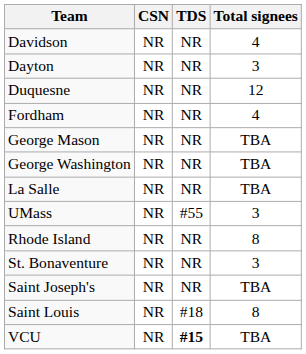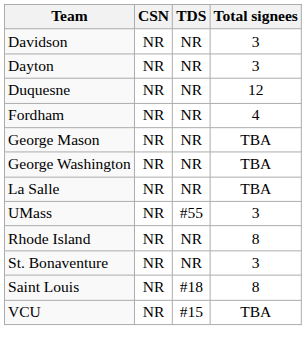(256, 41) 4 -> (256, 41) 3
- row: (51, 287)
(191, 336) bold -> (191, 312) normal
